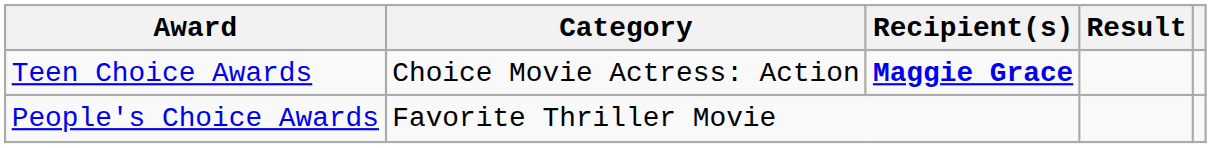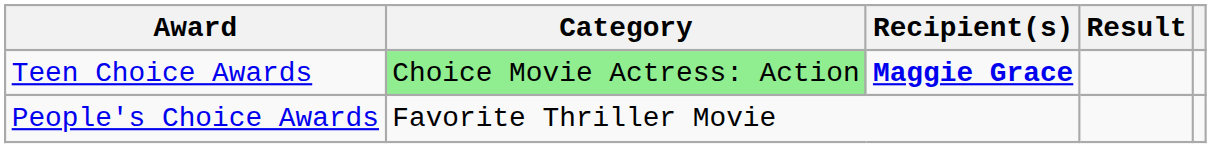(626, 73) no background -> (626, 73) lightgreen background
